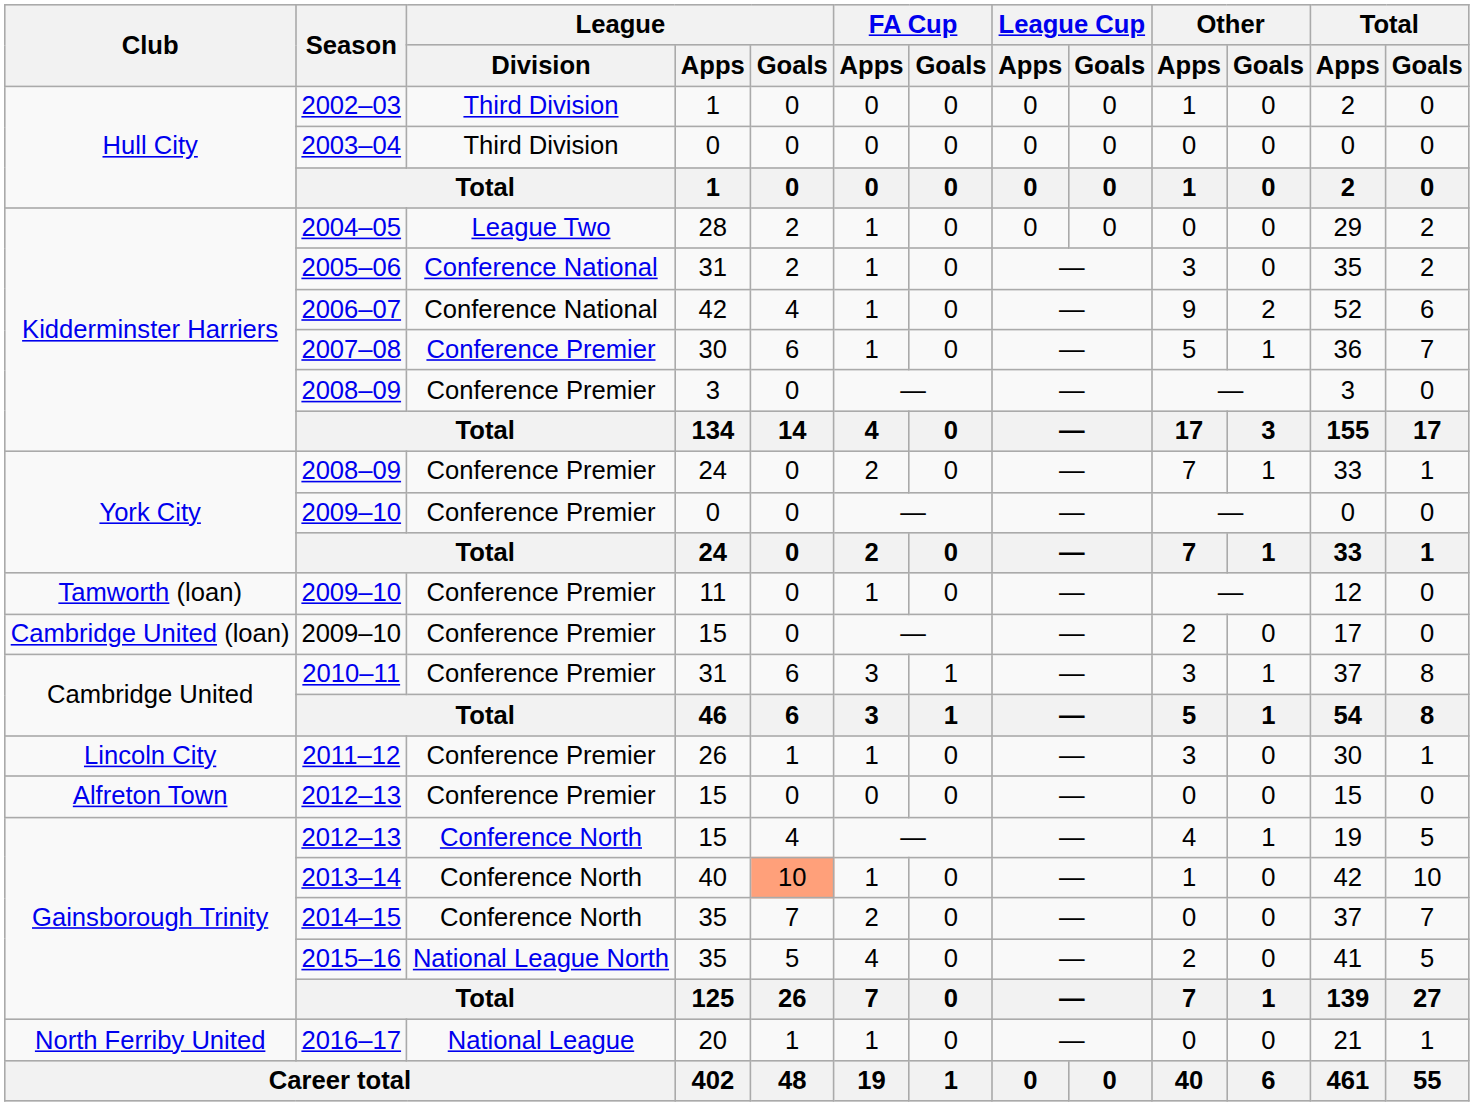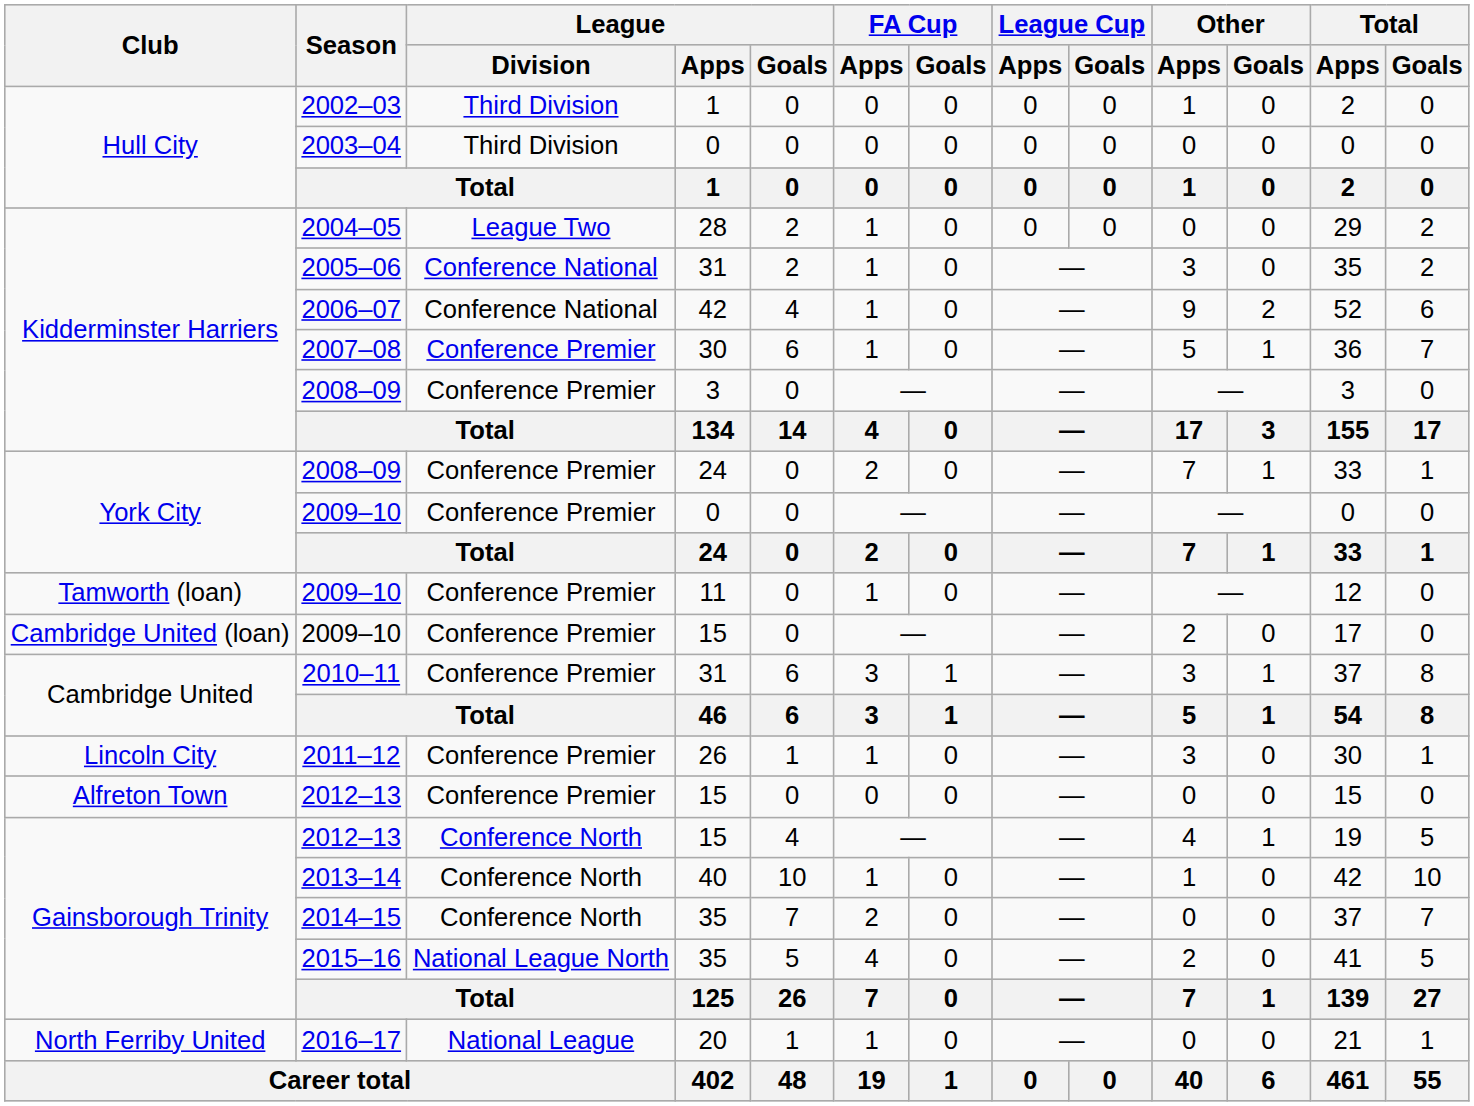(792, 877) lightsalmon background -> (792, 877) no background
